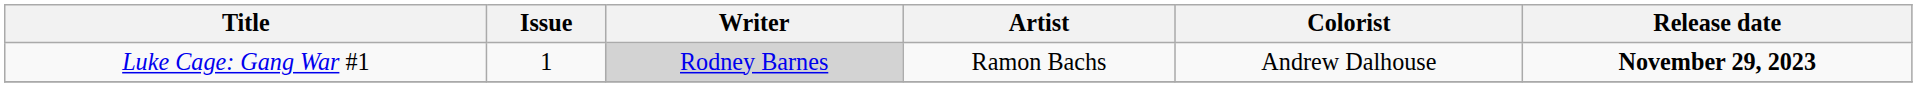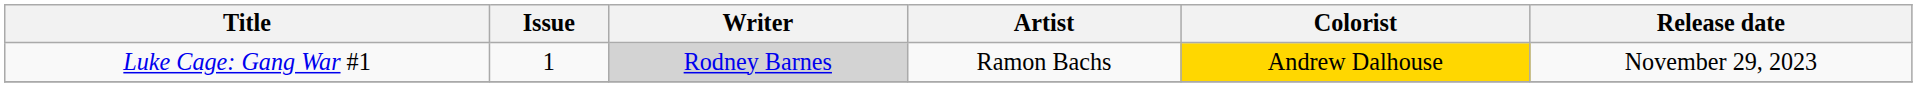(1349, 61) no background -> (1355, 61) gold background
(1717, 61) bold -> (1721, 61) normal
